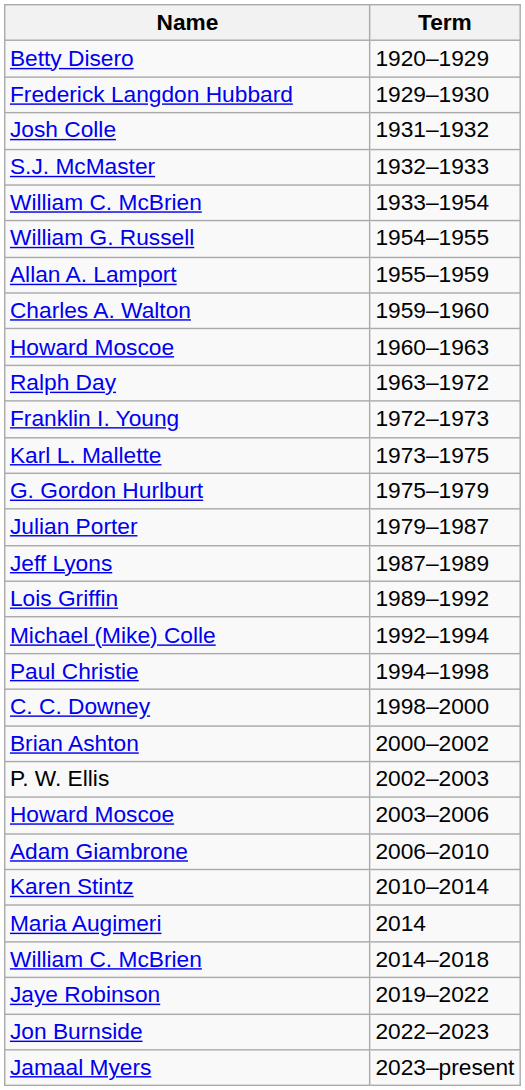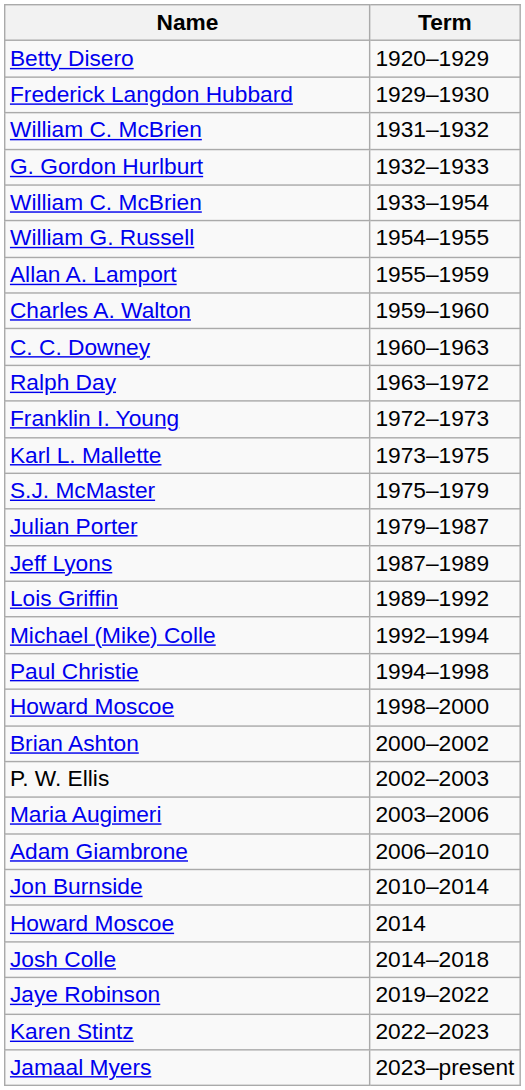(63, 130) Josh Colle -> (106, 130) William C. McBrien
(83, 166) S.J. McMaster -> (107, 166) G. Gordon Hurlburt
(92, 346) Howard Moscoe -> (80, 346) C. C. Downey
(107, 490) G. Gordon Hurlburt -> (83, 490) S.J. McMaster
(80, 707) C. C. Downey -> (92, 707) Howard Moscoe
(92, 815) Howard Moscoe -> (86, 815) Maria Augimeri
(72, 887) Karen Stintz -> (76, 887) Jon Burnside
(86, 923) Maria Augimeri -> (92, 923) Howard Moscoe
(106, 959) William C. McBrien -> (63, 959) Josh Colle
(76, 1031) Jon Burnside -> (72, 1031) Karen Stintz
